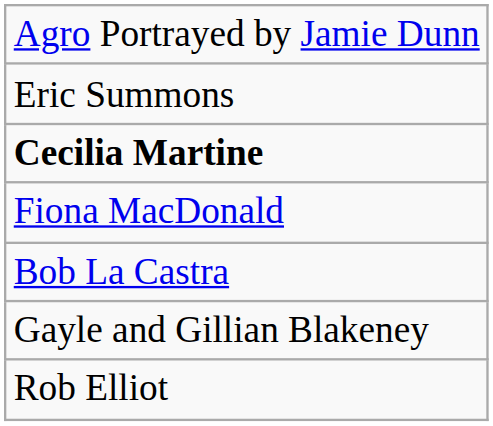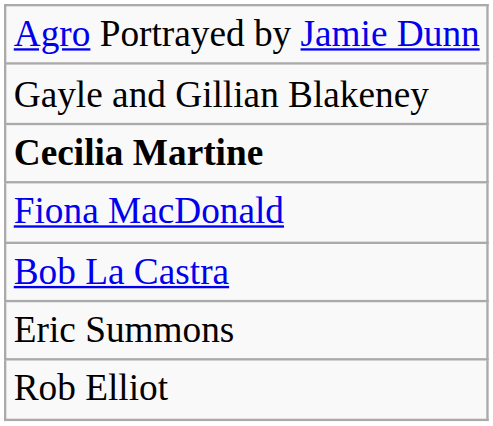(124, 93) Eric Summons -> (221, 93) Gayle and Gillian Blakeney
(221, 329) Gayle and Gillian Blakeney -> (124, 329) Eric Summons
